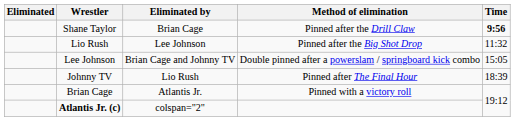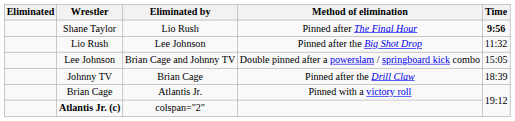(180, 28) Brian Cage -> (180, 28) Lio Rush
(360, 28) Pinned after the Drill Claw -> (360, 28) Pinned after The Final Hour
(180, 76) Lio Rush -> (180, 76) Brian Cage
(360, 76) Pinned after The Final Hour -> (360, 76) Pinned after the Drill Claw
